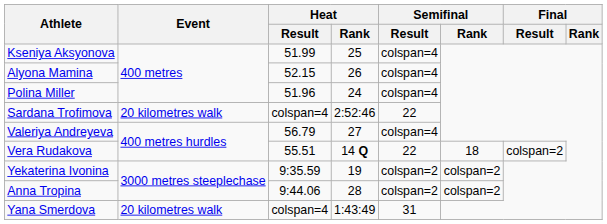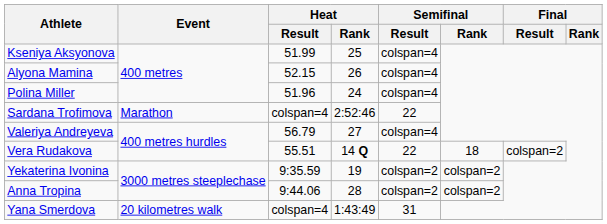(171, 112) 20 kilometres walk -> (147, 112) Marathon
